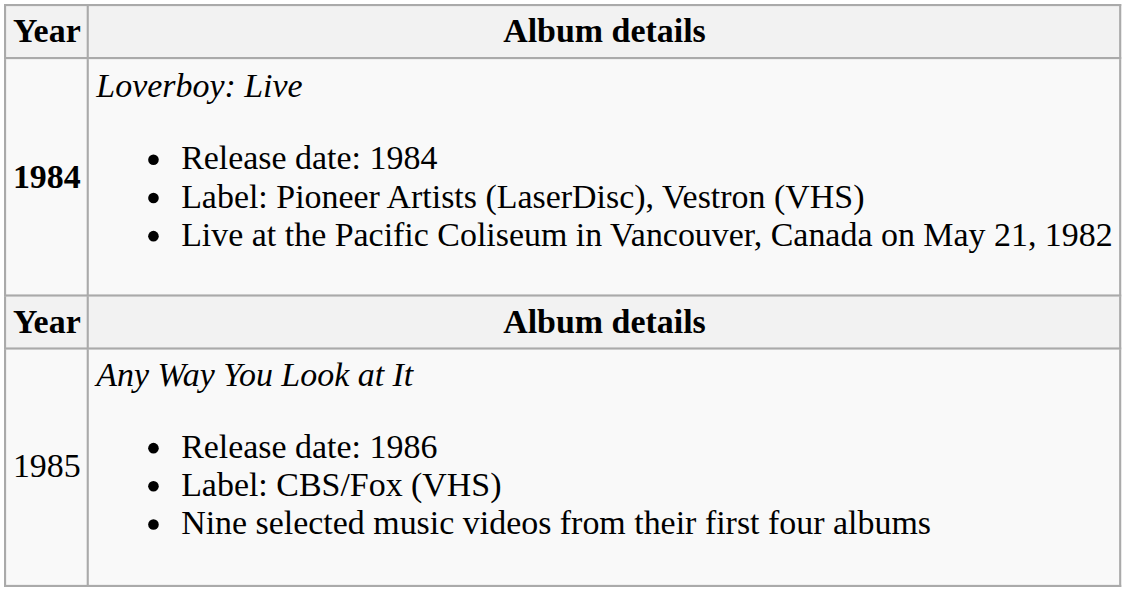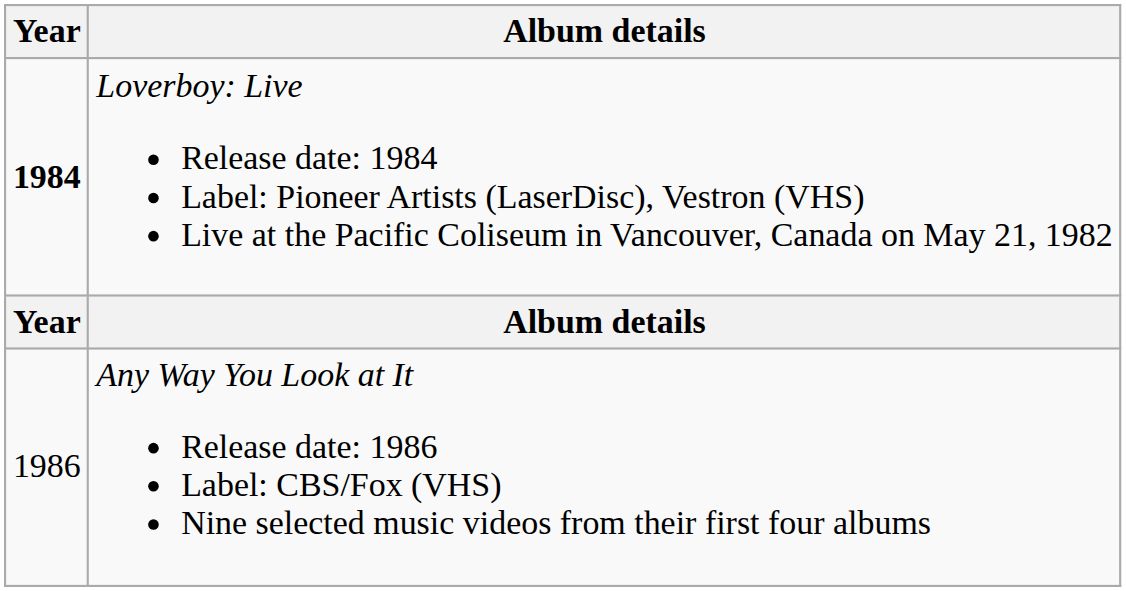(47, 466) 1985 -> (47, 466) 1986
